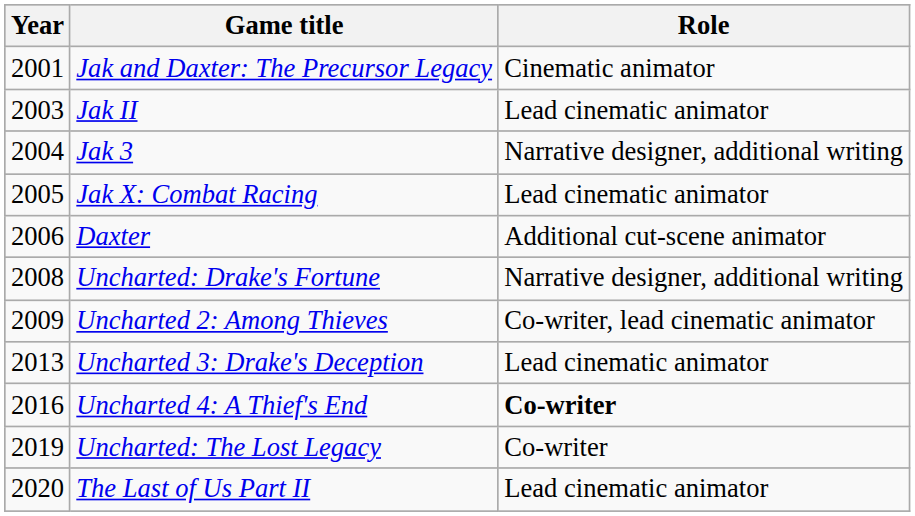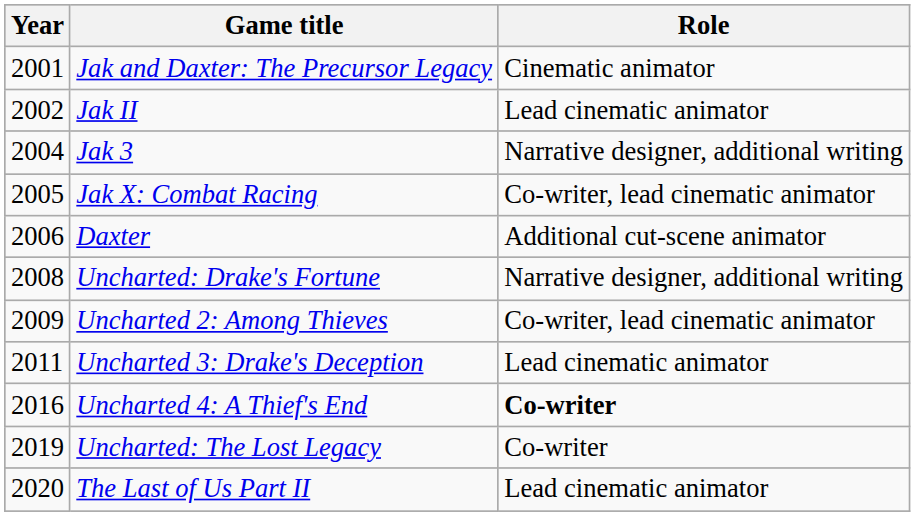(38, 109) 2003 -> (38, 109) 2002
(636, 194) Lead cinematic animator -> (690, 194) Co-writer, lead cinematic animator
(38, 362) 2013 -> (37, 362) 2011
